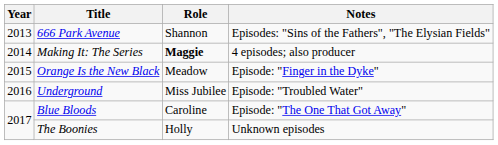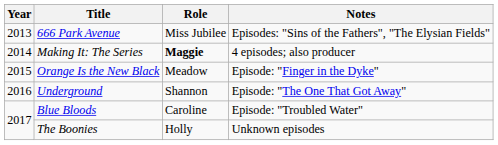(186, 33) Shannon -> (196, 33) Miss Jubilee
(196, 91) Miss Jubilee -> (186, 91) Shannon
(297, 91) Episode: "Troubled Water" -> (319, 91) Episode: "The One That Got Away"
(319, 110) Episode: "The One That Got Away" -> (297, 110) Episode: "Troubled Water"
